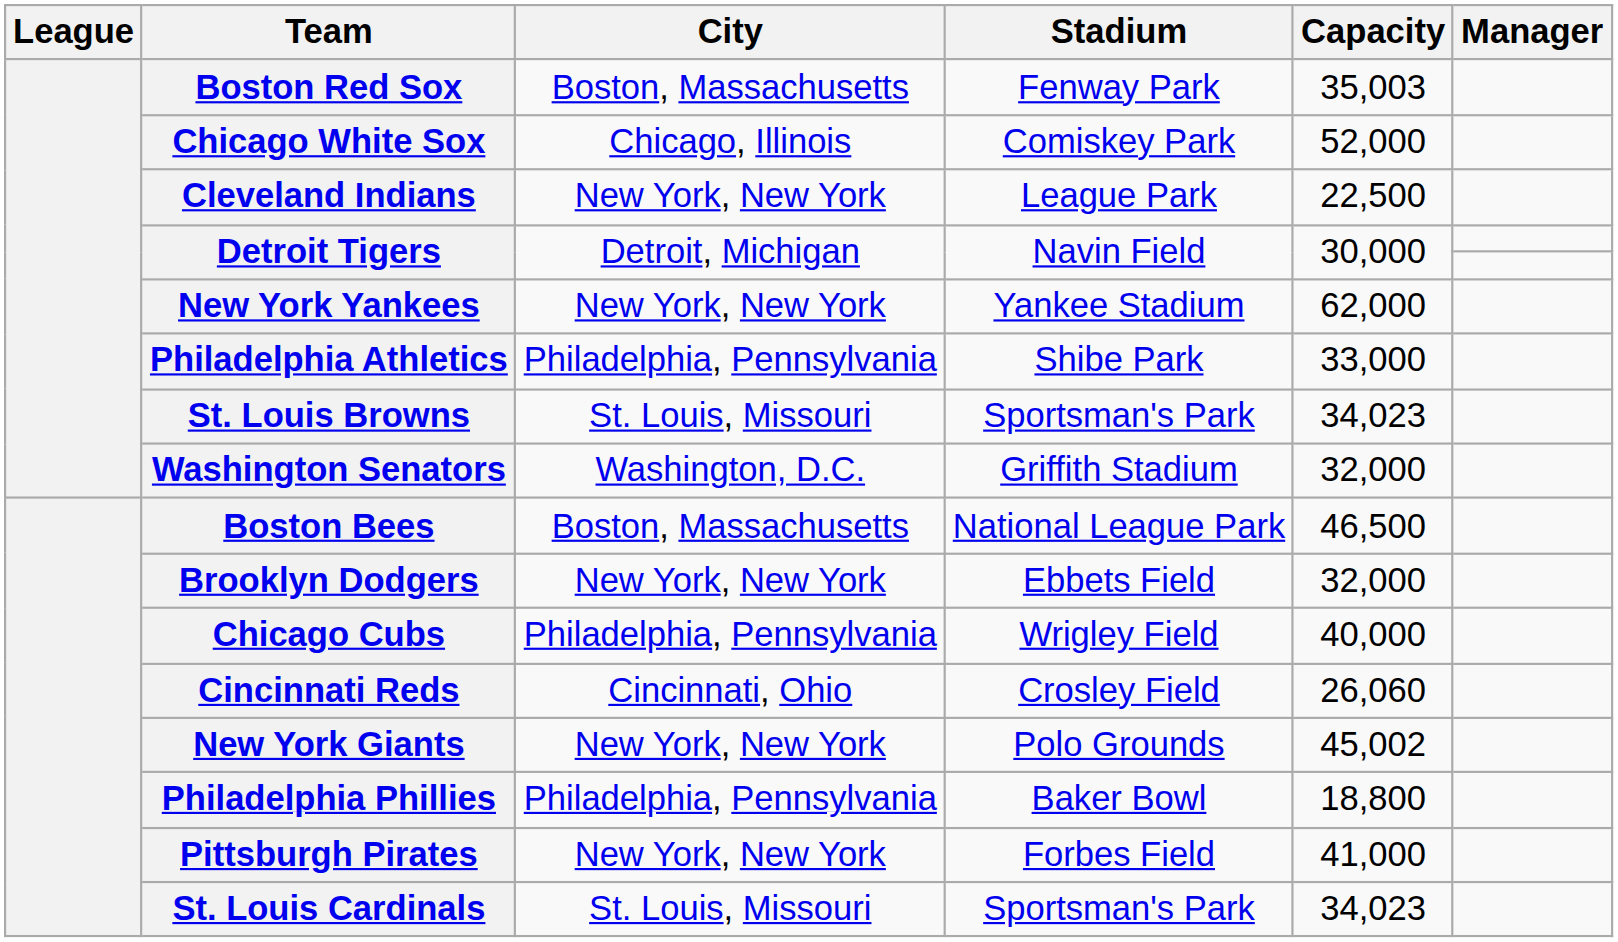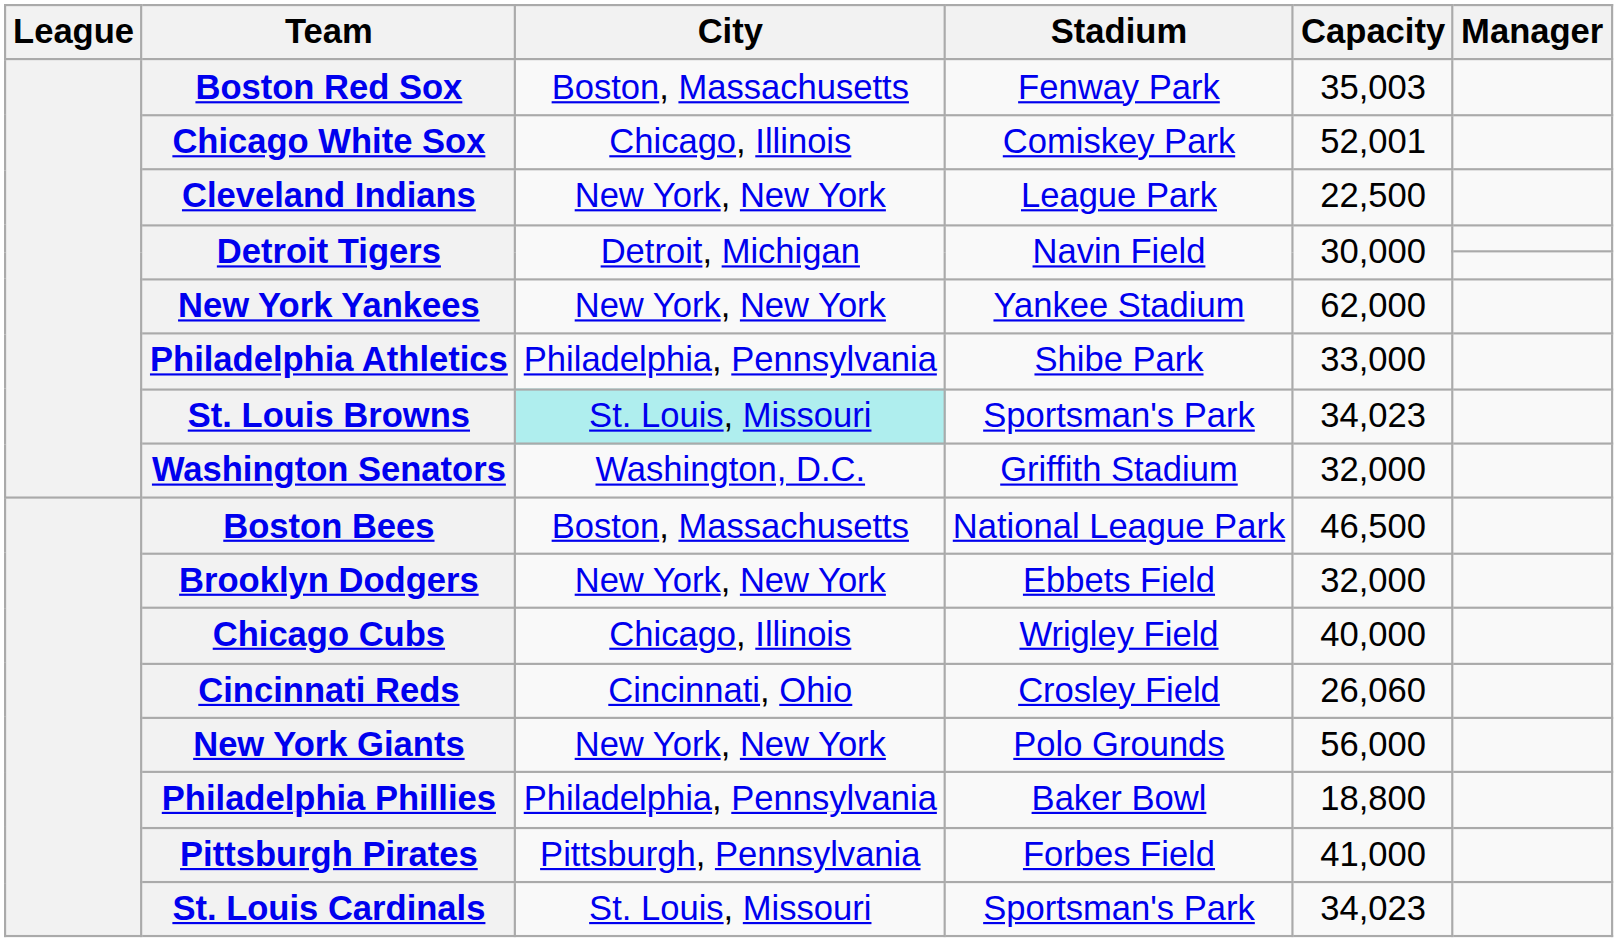(1373, 141) 52,000 -> (1373, 141) 52,001
(730, 415) no background -> (730, 415) paleturquoise background
(730, 634) Philadelphia, Pennsylvania -> (730, 634) Chicago, Illinois
(1373, 744) 45,002 -> (1373, 744) 56,000
(730, 854) New York, New York -> (730, 854) Pittsburgh, Pennsylvania
